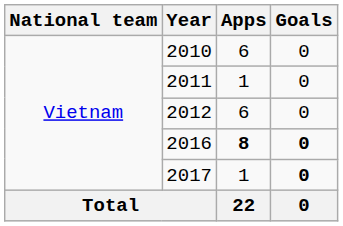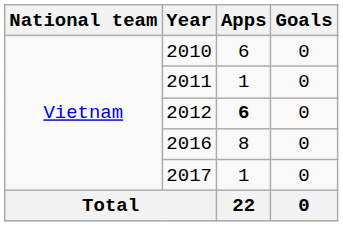(244, 113) normal -> (244, 113) bold
(244, 144) bold -> (244, 144) normal
(304, 144) bold -> (304, 144) normal
(304, 175) bold -> (304, 175) normal
